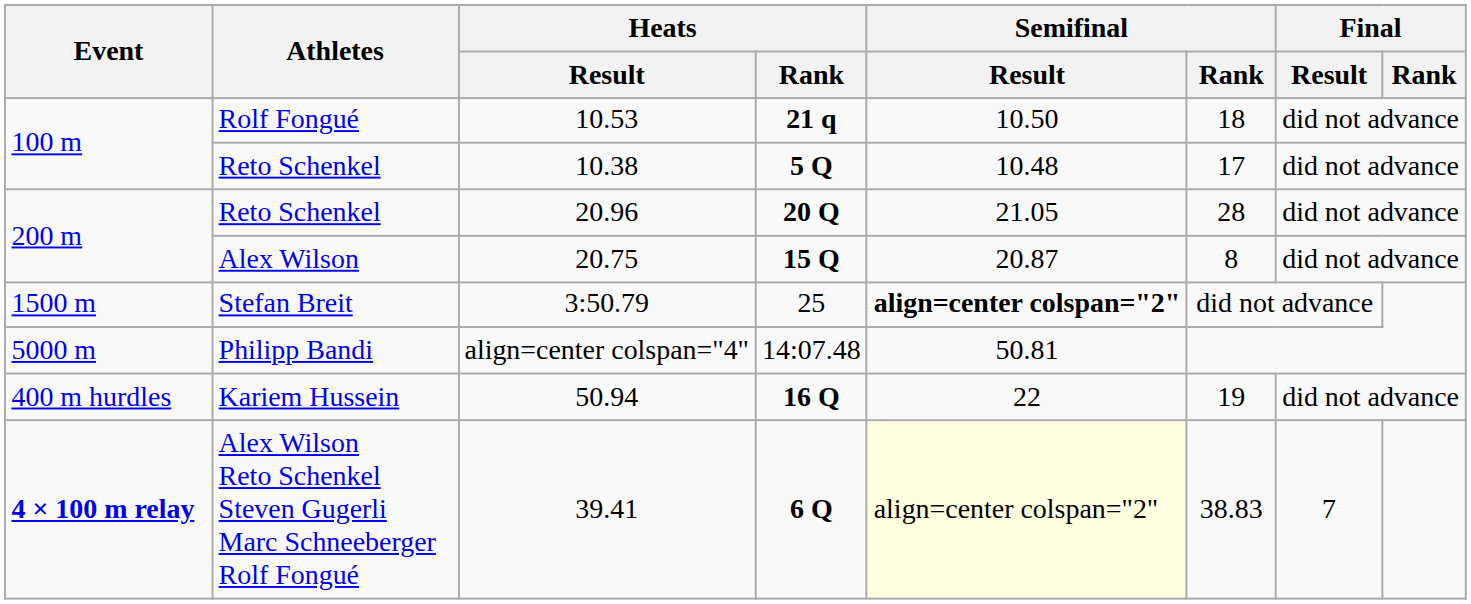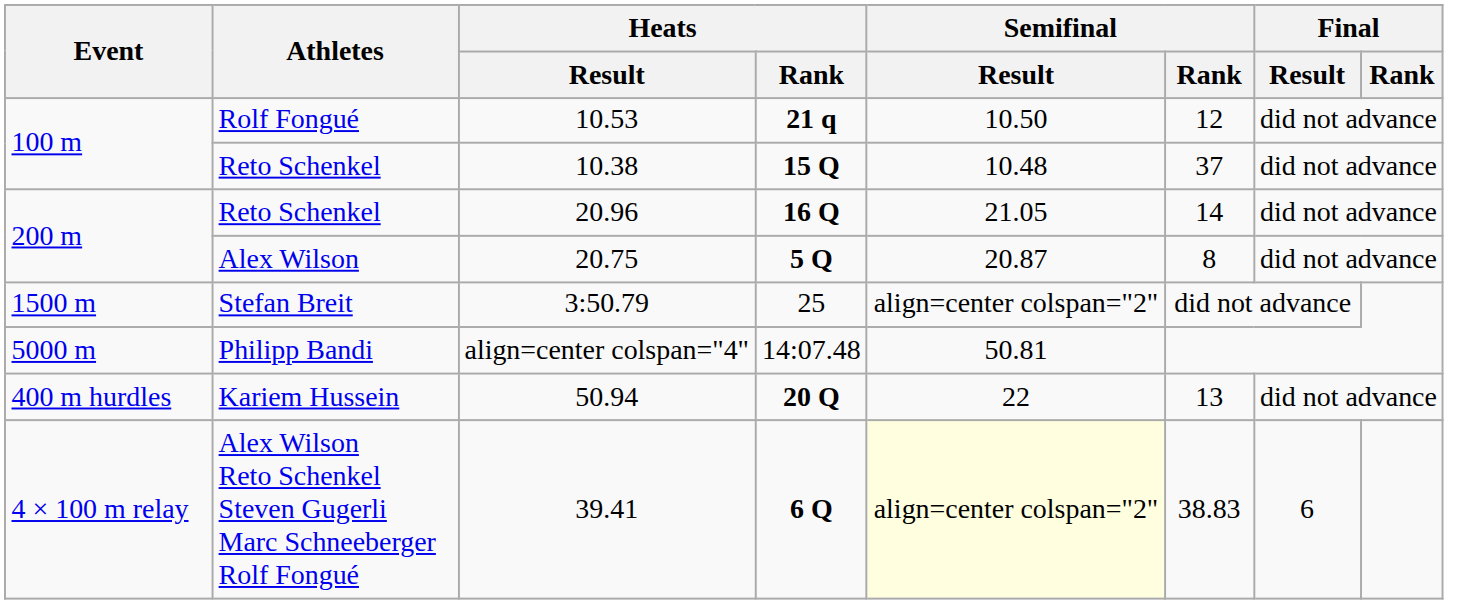(1231, 120) 18 -> (1209, 120) 12
(811, 166) 5 Q -> (811, 166) 15 Q
(1231, 166) 17 -> (1209, 166) 37
(811, 212) 20 Q -> (811, 212) 16 Q
(1231, 212) 28 -> (1209, 212) 14
(811, 258) 15 Q -> (811, 258) 5 Q
(1027, 304) bold -> (1016, 304) normal
(811, 396) 16 Q -> (811, 396) 20 Q
(1231, 396) 19 -> (1209, 396) 13
(103, 508) bold -> (100, 508) normal
(1329, 508) 7 -> (1307, 508) 6
